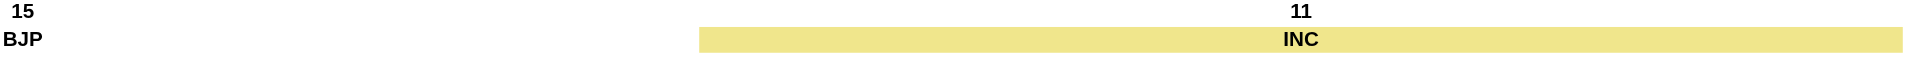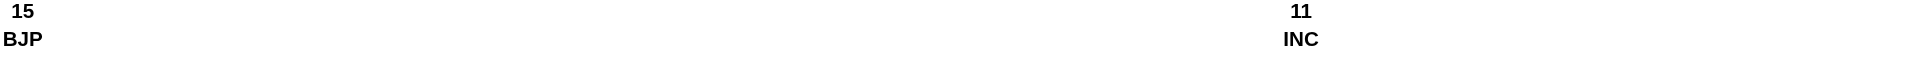(1301, 39) khaki background -> (1301, 39) no background
